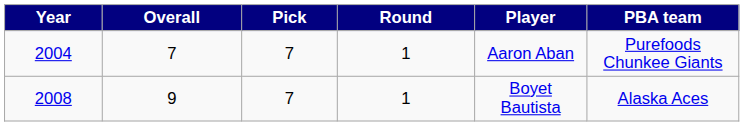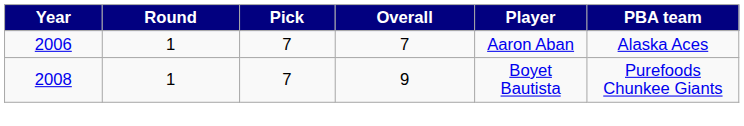columns swapped: (406, 17) <-> (172, 17)
(53, 53) 2004 -> (53, 44) 2006
(663, 53) Purefoods Chunkee Giants -> (663, 44) Alaska Aces
(663, 98) Alaska Aces -> (663, 79) Purefoods Chunkee Giants
